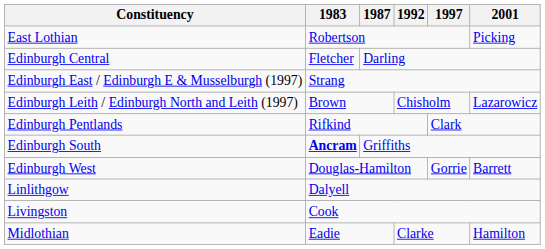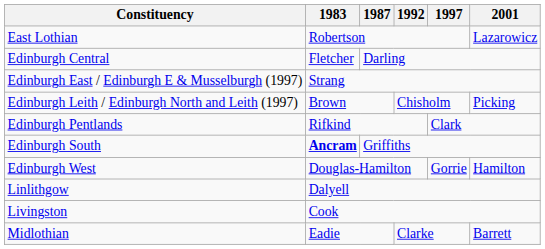(494, 37) Picking -> (505, 37) Lazarowicz
(505, 102) Lazarowicz -> (494, 102) Picking
(492, 168) Barrett -> (499, 168) Hamilton
(499, 233) Hamilton -> (492, 233) Barrett
